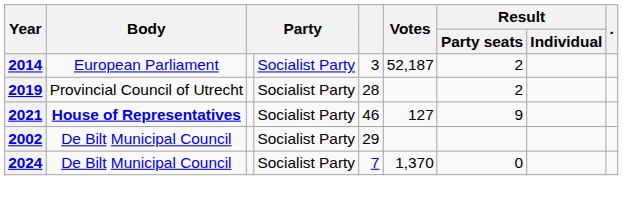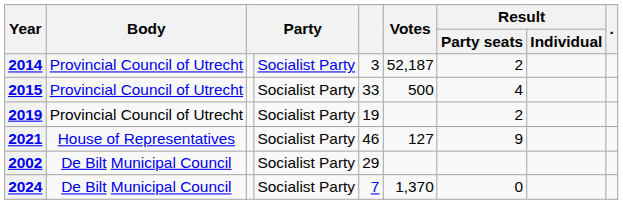(146, 66) European Parliament -> (146, 66) Provincial Council of Utrecht
+ row: (25, 90)
(371, 90) 28 -> (371, 114) 19
(146, 114) bold -> (146, 139) normal
